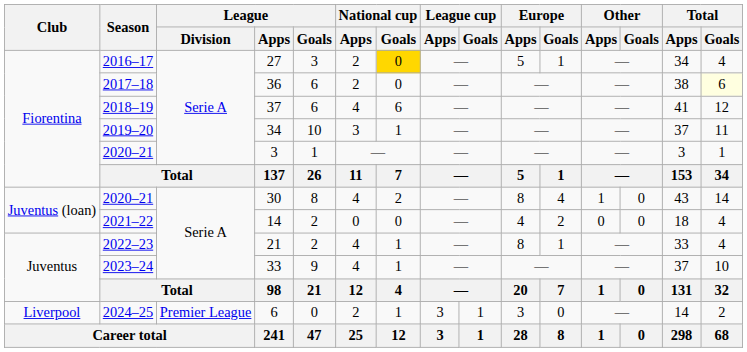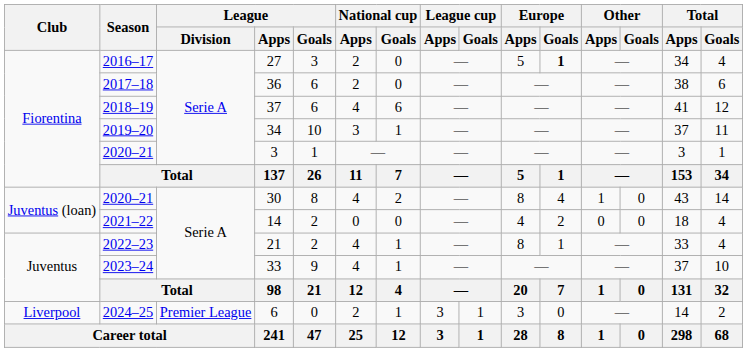(398, 61) gold background -> (398, 61) no background
(561, 61) normal -> (561, 61) bold
(722, 84) lightyellow background -> (722, 84) no background
